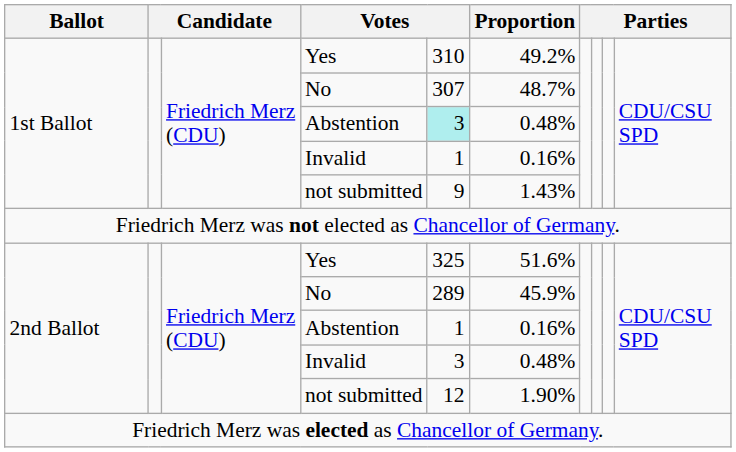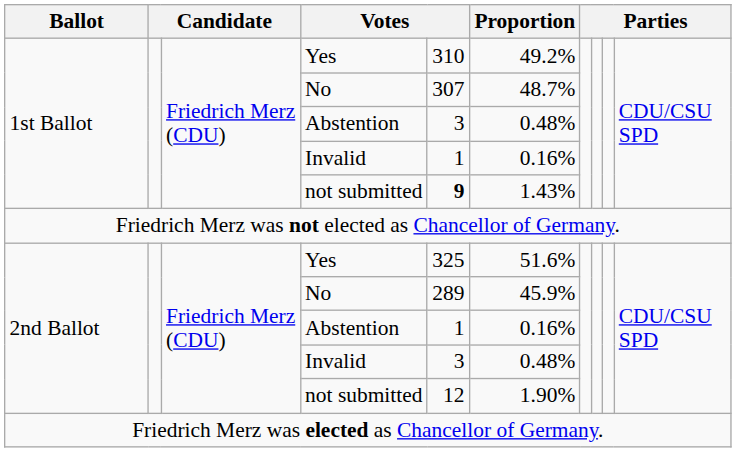(459, 123) paleturquoise background -> (459, 123) no background
(459, 191) normal -> (459, 191) bold
